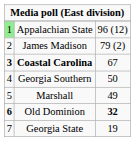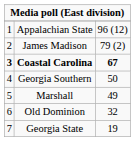(9, 29) lightgreen background -> (9, 29) no background
(113, 62) normal -> (113, 62) bold
(9, 112) bold -> (9, 112) normal
(113, 112) bold -> (113, 112) normal
